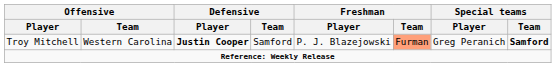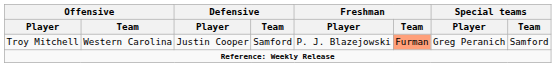(213, 42) bold -> (213, 42) normal
(529, 42) bold -> (529, 42) normal
